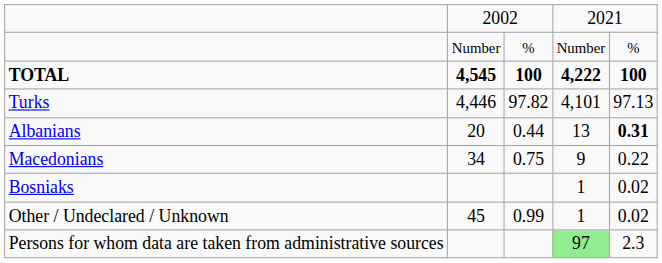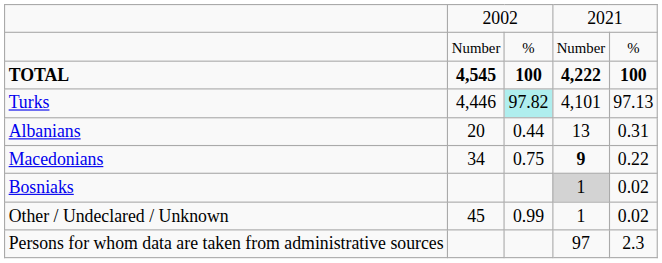(528, 103) no background -> (528, 103) paleturquoise background
(633, 131) bold -> (633, 131) normal
(581, 159) normal -> (581, 159) bold
(581, 187) no background -> (581, 187) lightgrey background
(581, 243) lightgreen background -> (581, 243) no background
